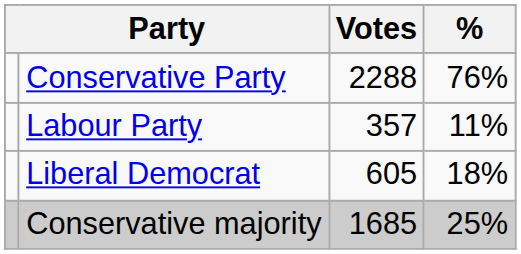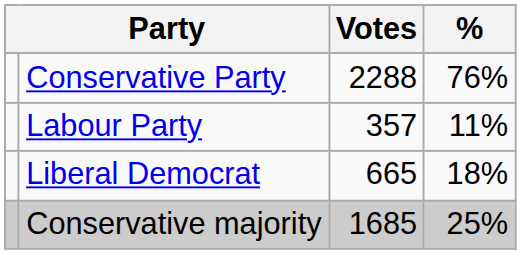(391, 175) 605 -> (391, 175) 665
